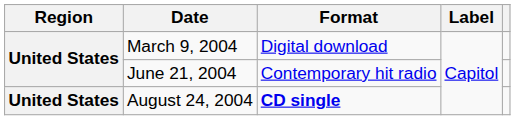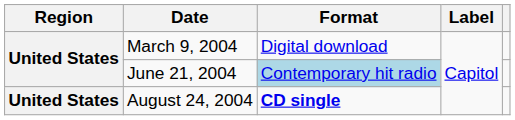(349, 73) no background -> (349, 73) lightblue background
